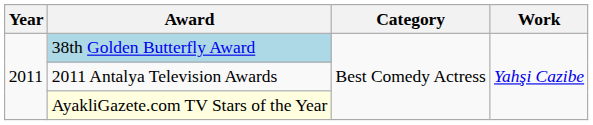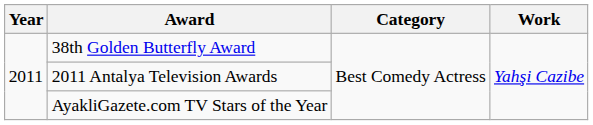(153, 47) lightblue background -> (153, 47) no background
(190, 105) lightyellow background -> (190, 105) no background
